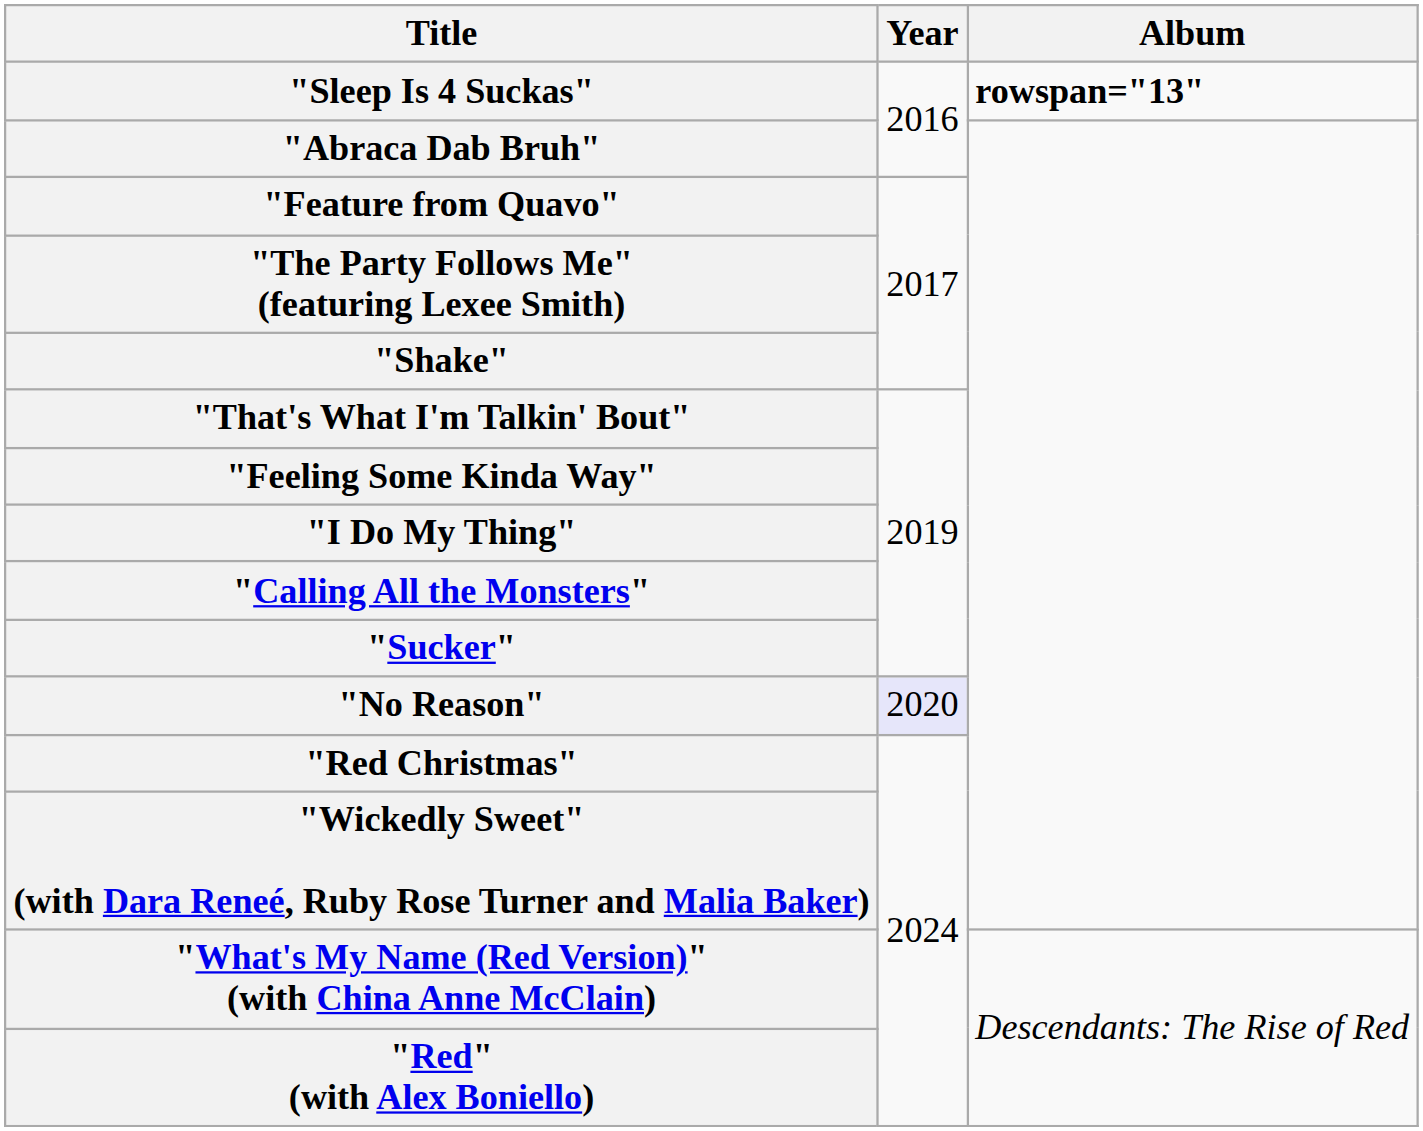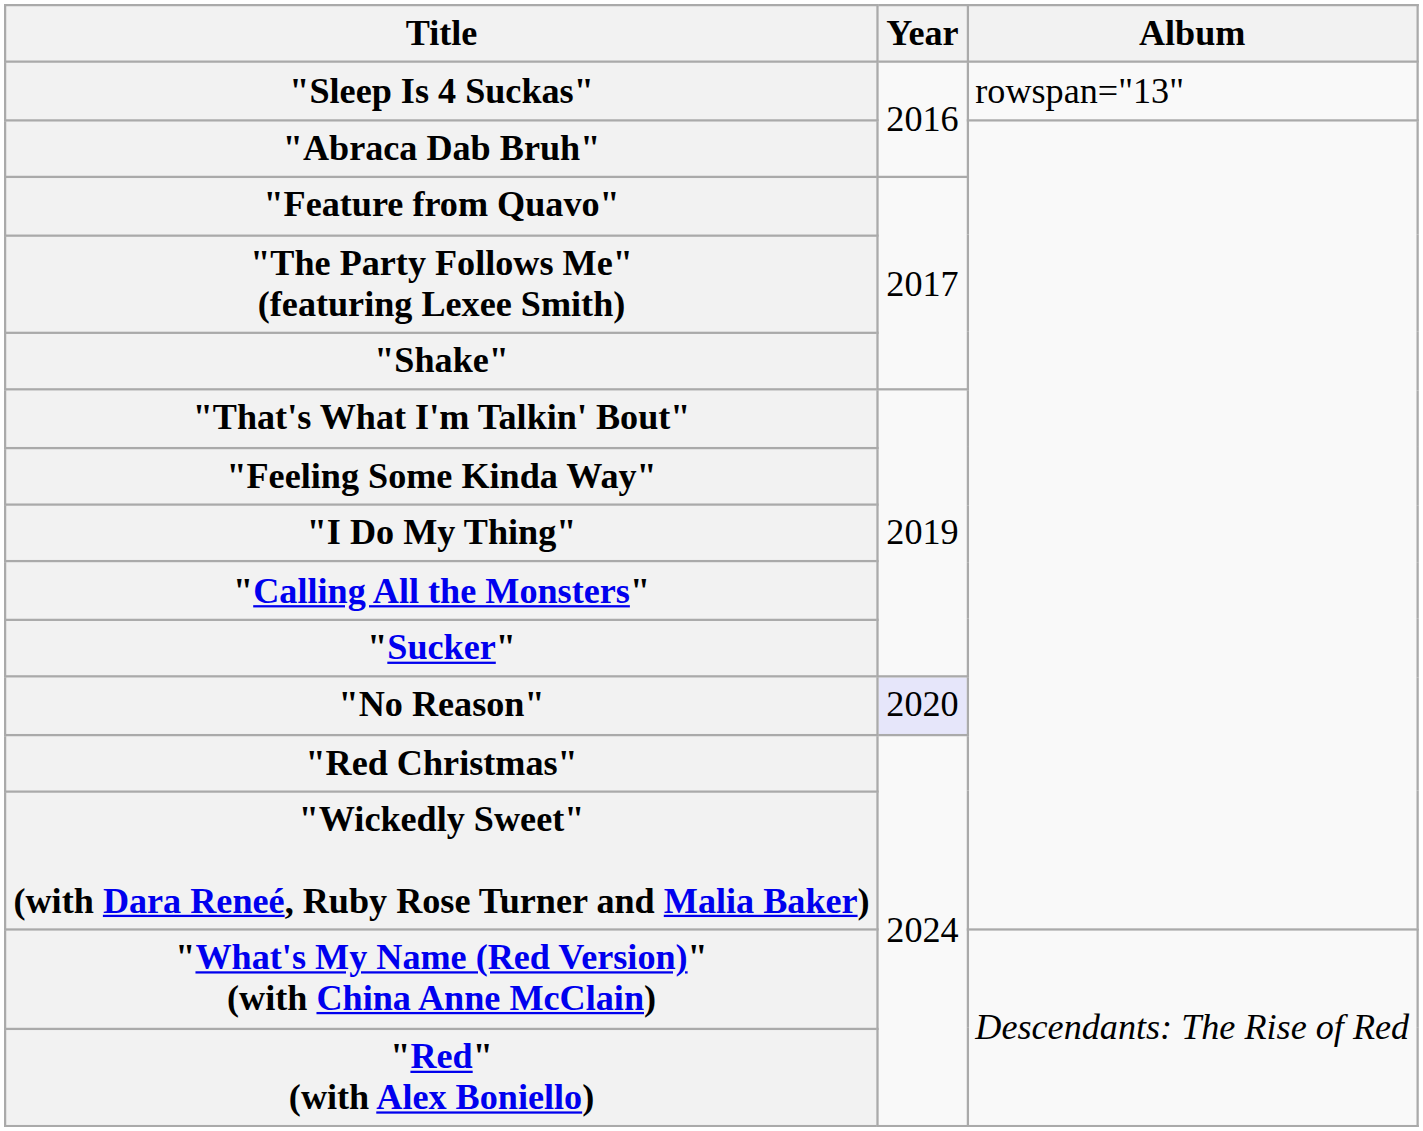(1090, 90) bold -> (1080, 90) normal
